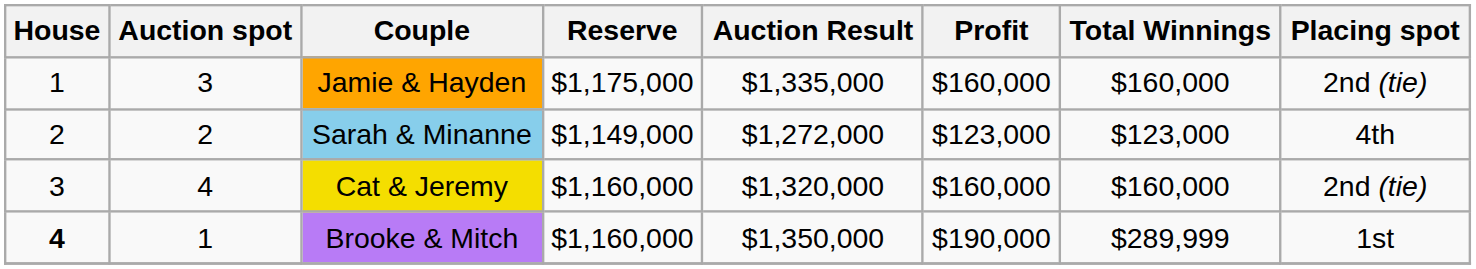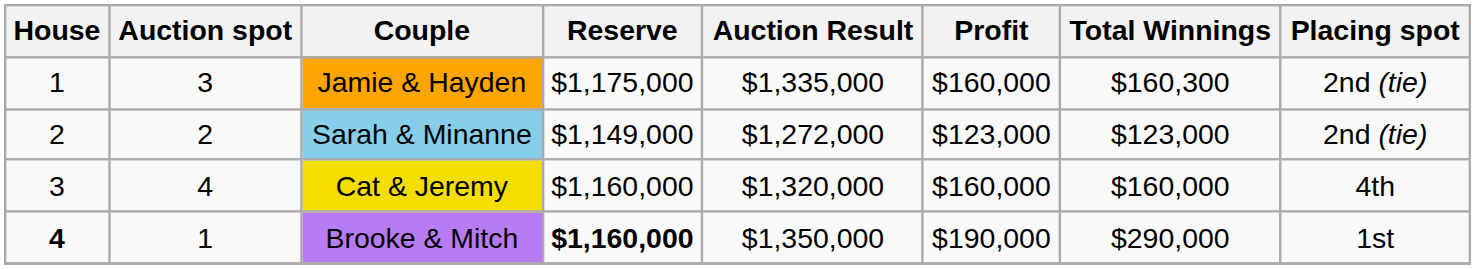(1170, 83) $160,000 -> (1170, 83) $160,300
(1375, 134) 4th -> (1375, 134) 2nd (tie)
(1375, 186) 2nd (tie) -> (1375, 186) 4th
(622, 237) normal -> (622, 237) bold
(1170, 237) $289,999 -> (1170, 237) $290,000
